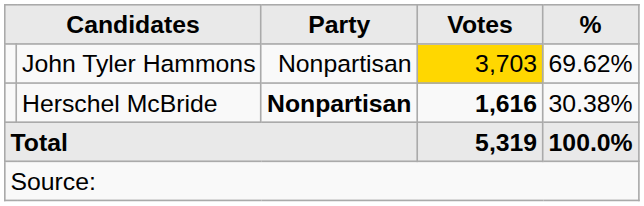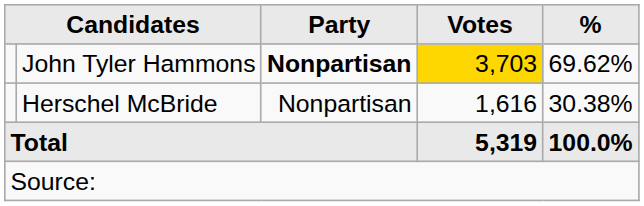(345, 64) normal -> (339, 64) bold
(339, 103) bold -> (345, 103) normal
(506, 103) bold -> (506, 103) normal
